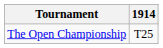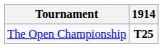(144, 34) normal -> (144, 34) bold
